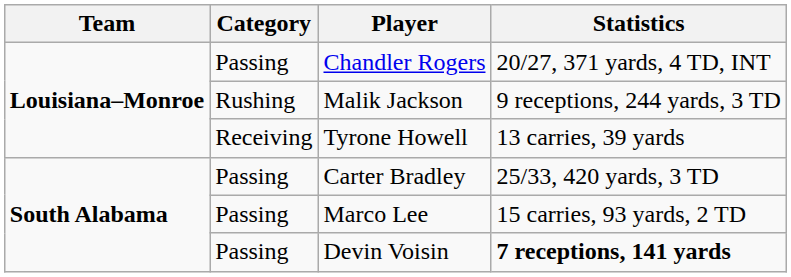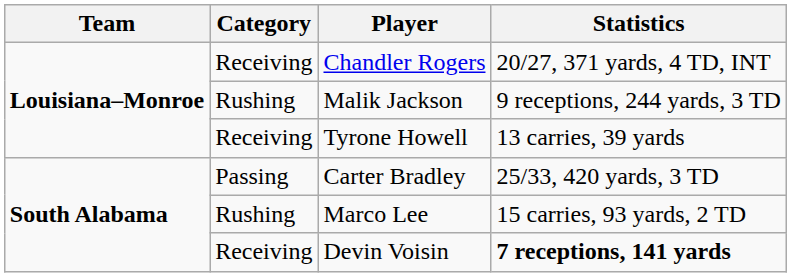(252, 61) Passing -> (264, 61) Receiving
(252, 213) Passing -> (255, 213) Rushing
(252, 251) Passing -> (264, 251) Receiving
